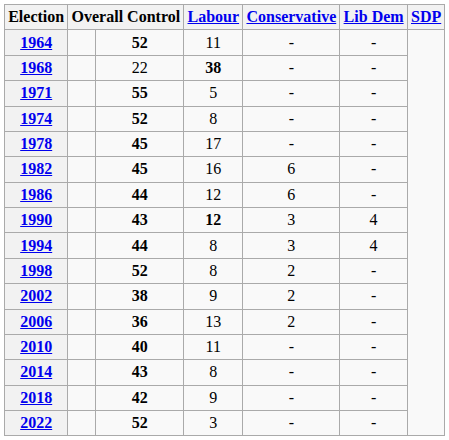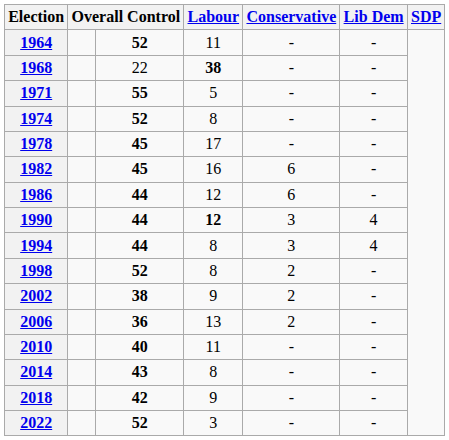(140, 220) 43 -> (140, 220) 44
